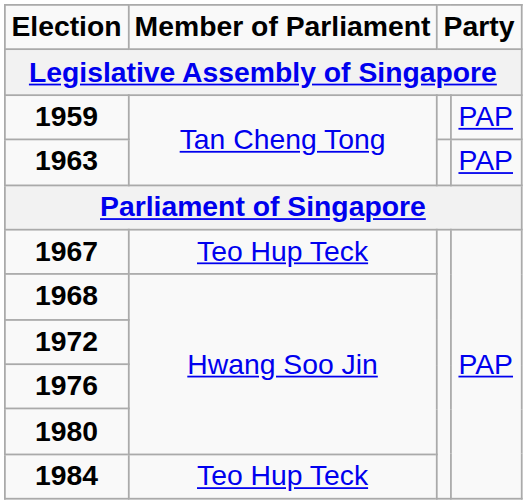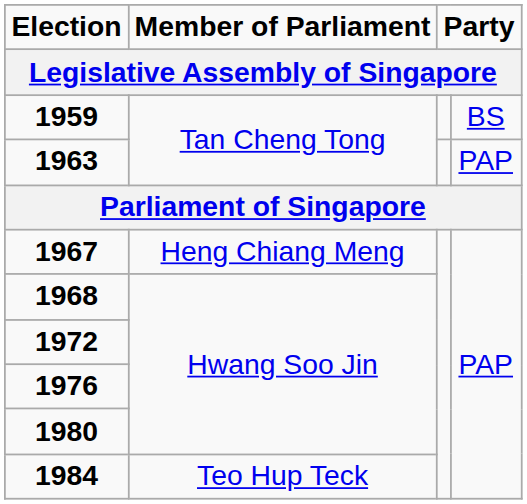(486, 116) PAP -> (486, 116) BS
(283, 251) Teo Hup Teck -> (283, 251) Heng Chiang Meng
